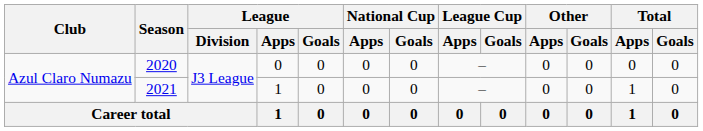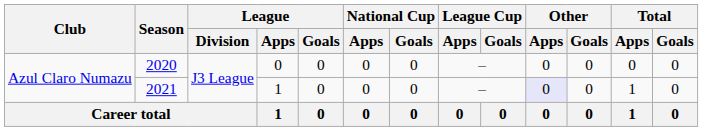(546, 89) no background -> (546, 89) lavender background
